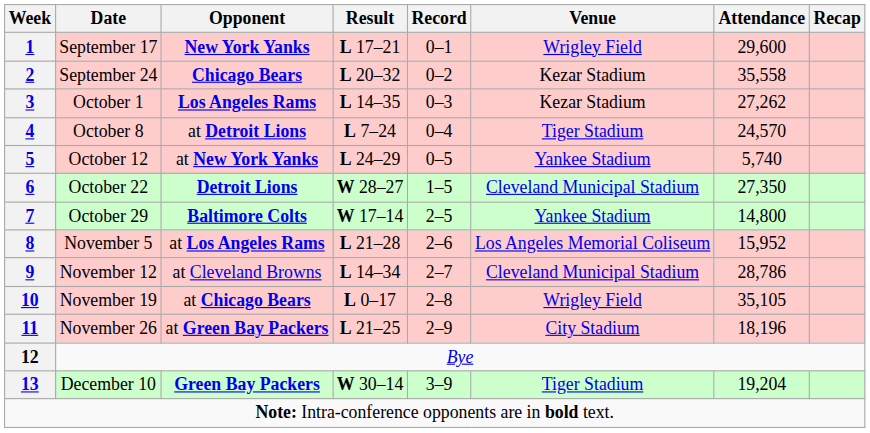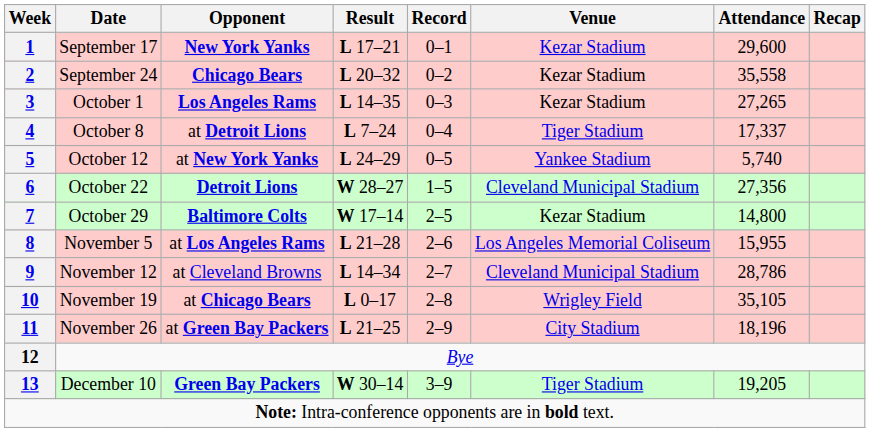(593, 46) Wrigley Field -> (593, 46) Kezar Stadium
(762, 103) 27,262 -> (762, 103) 27,265
(762, 131) 24,570 -> (762, 131) 17,337
(762, 187) 27,350 -> (762, 187) 27,356
(593, 215) Yankee Stadium -> (593, 215) Kezar Stadium
(762, 243) 15,952 -> (762, 243) 15,955
(762, 384) 19,204 -> (762, 384) 19,205
